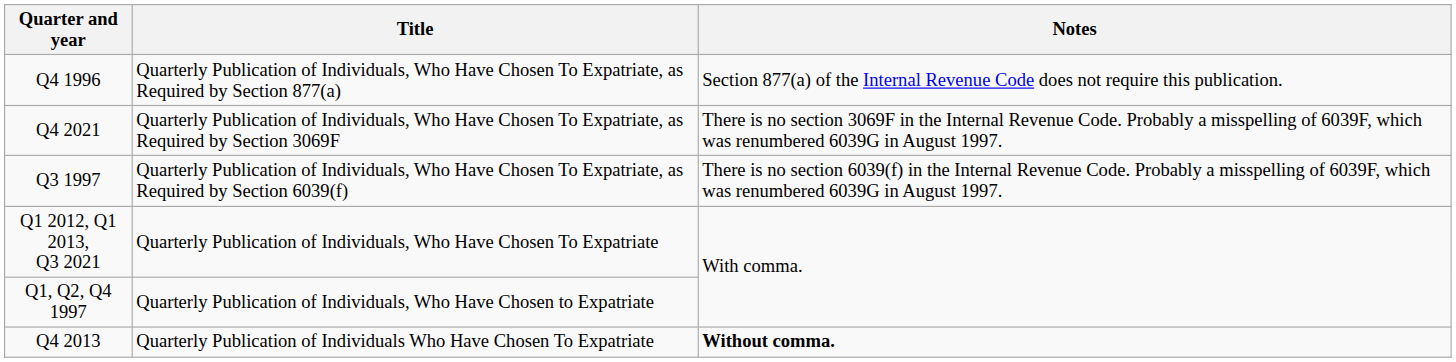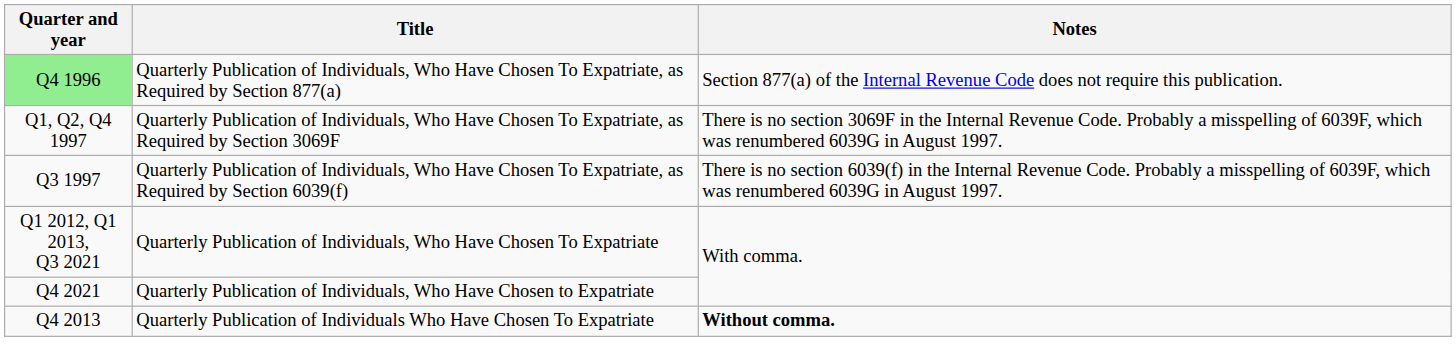(68, 79) no background -> (68, 79) lightgreen background
(68, 130) Q4 2021 -> (68, 130) Q1, Q2, Q4 1997
(68, 302) Q1, Q2, Q4 1997 -> (68, 291) Q4 2021
